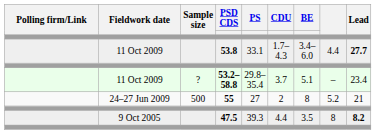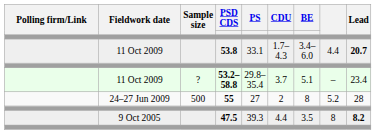(359, 51) 27.7 -> (359, 51) 20.7
(359, 99) 21 -> (359, 99) 28
